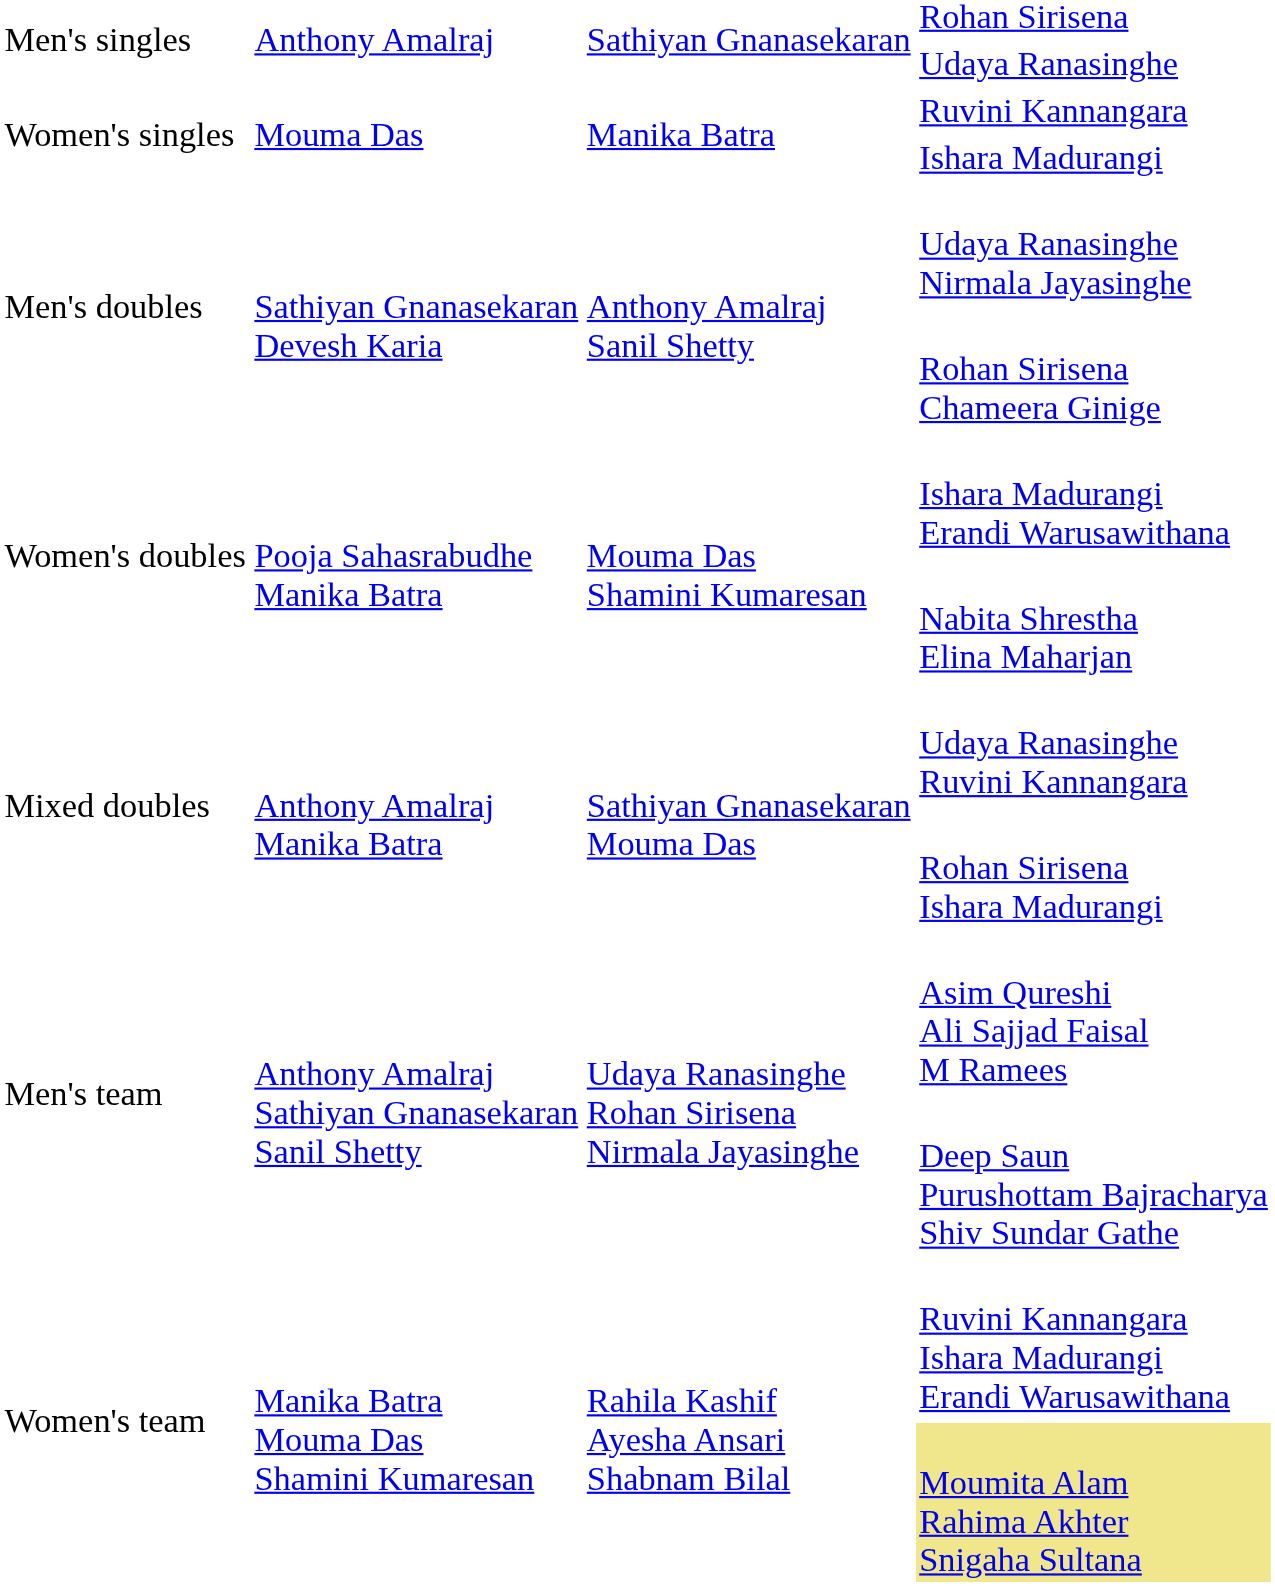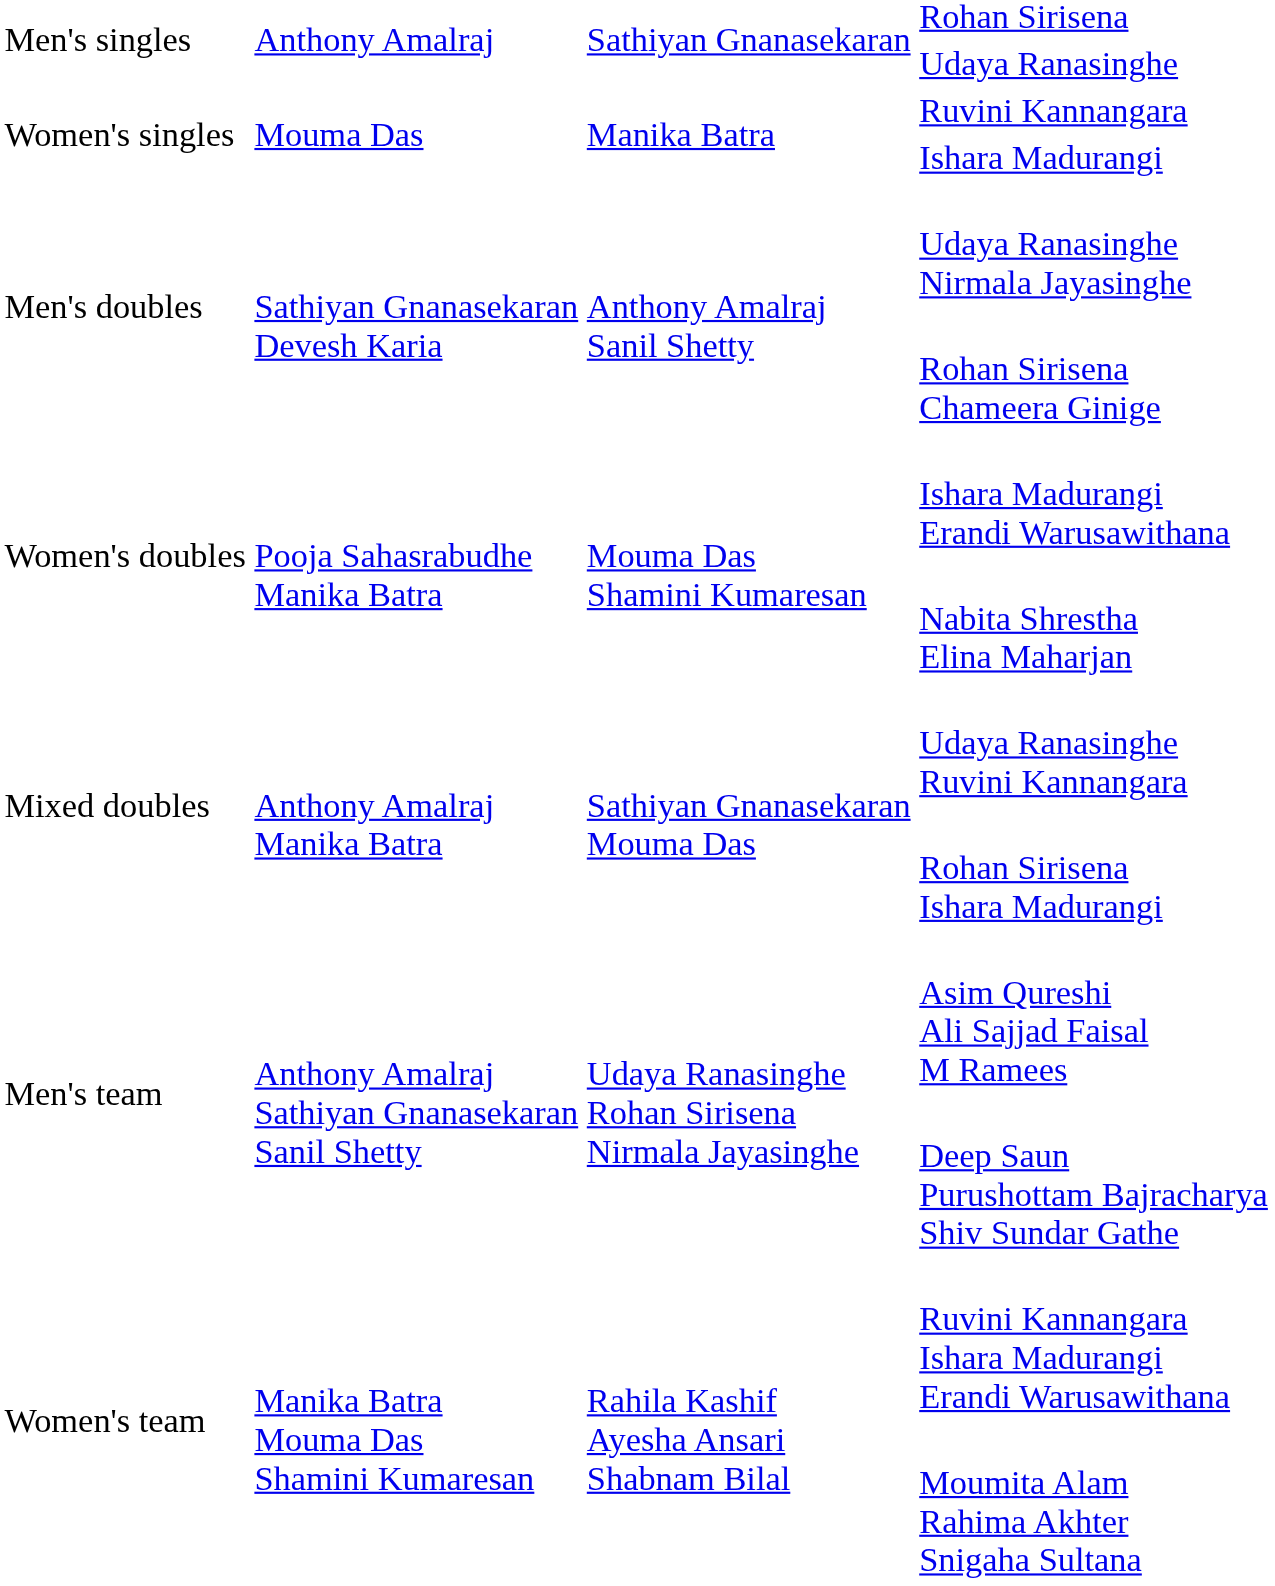(1031, 1521) khaki background -> (1031, 1521) no background
